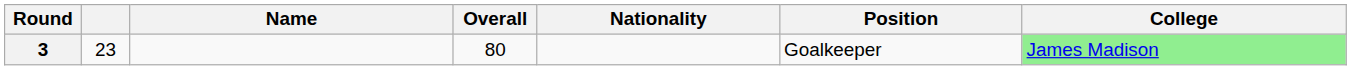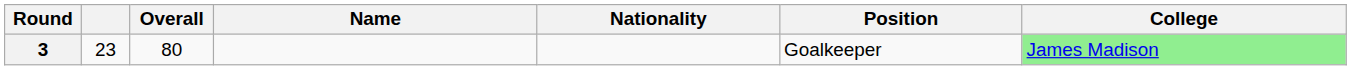columns swapped: (495, 19) <-> (292, 19)
